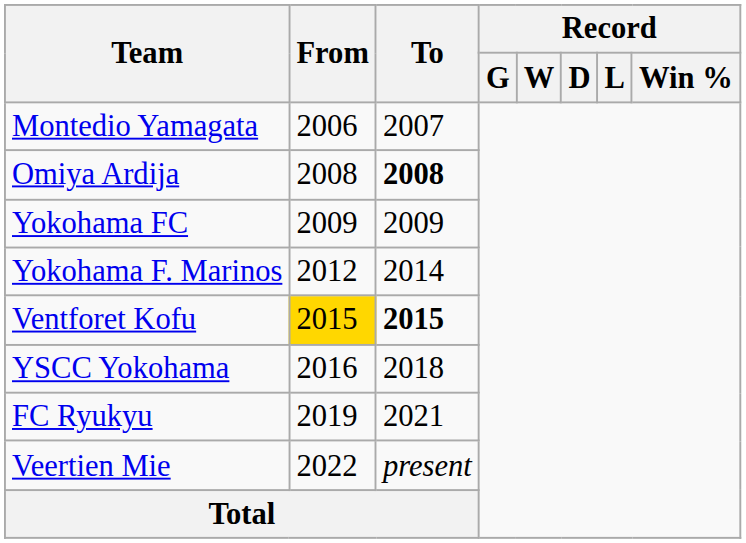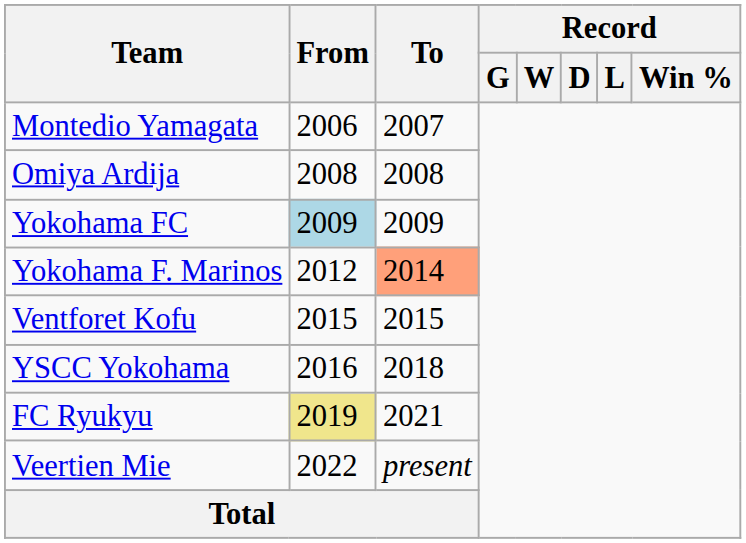(414, 174) bold -> (414, 174) normal
(327, 222) no background -> (327, 222) lightblue background
(414, 271) no background -> (414, 271) lightsalmon background
(327, 319) gold background -> (327, 319) no background
(414, 319) bold -> (414, 319) normal
(327, 416) no background -> (327, 416) khaki background
